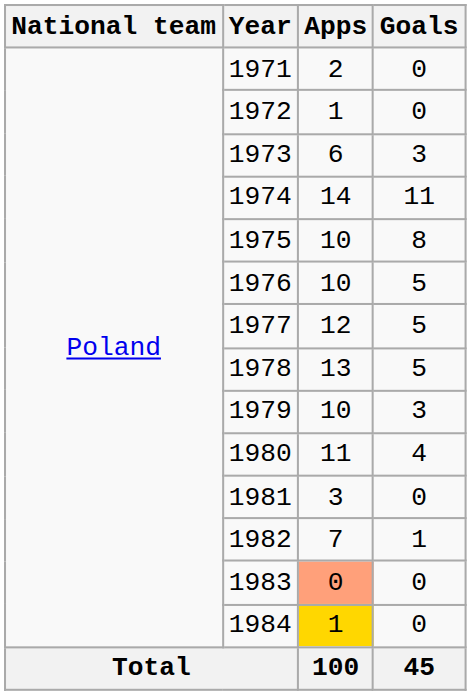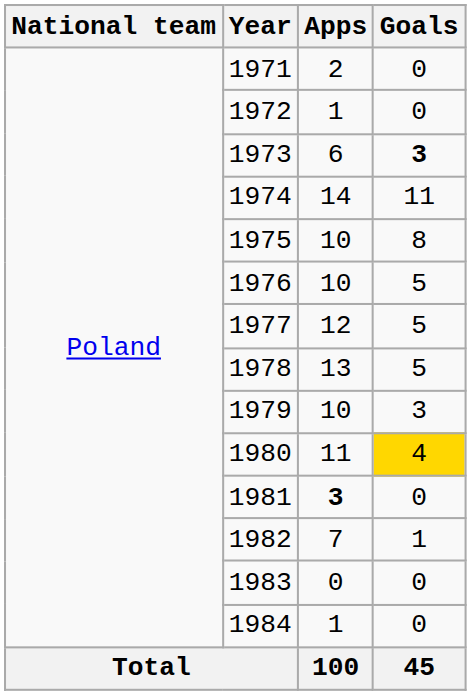(419, 155) normal -> (419, 155) bold
(419, 454) no background -> (419, 454) gold background
(336, 497) normal -> (336, 497) bold
(336, 583) lightsalmon background -> (336, 583) no background
(336, 626) gold background -> (336, 626) no background
